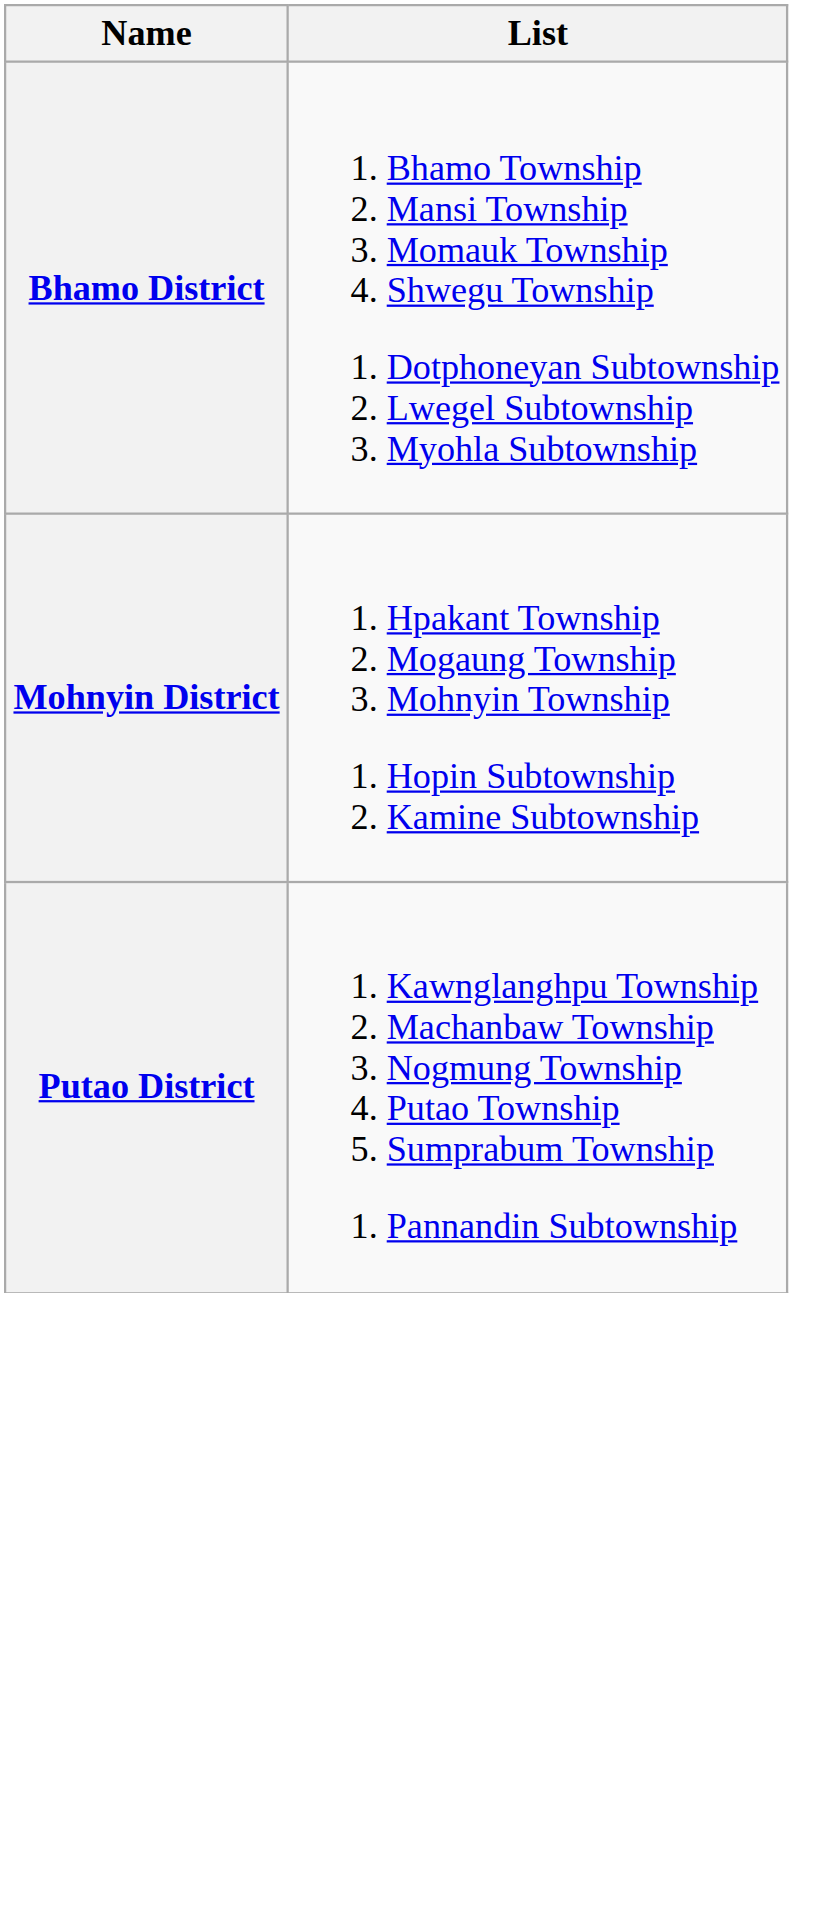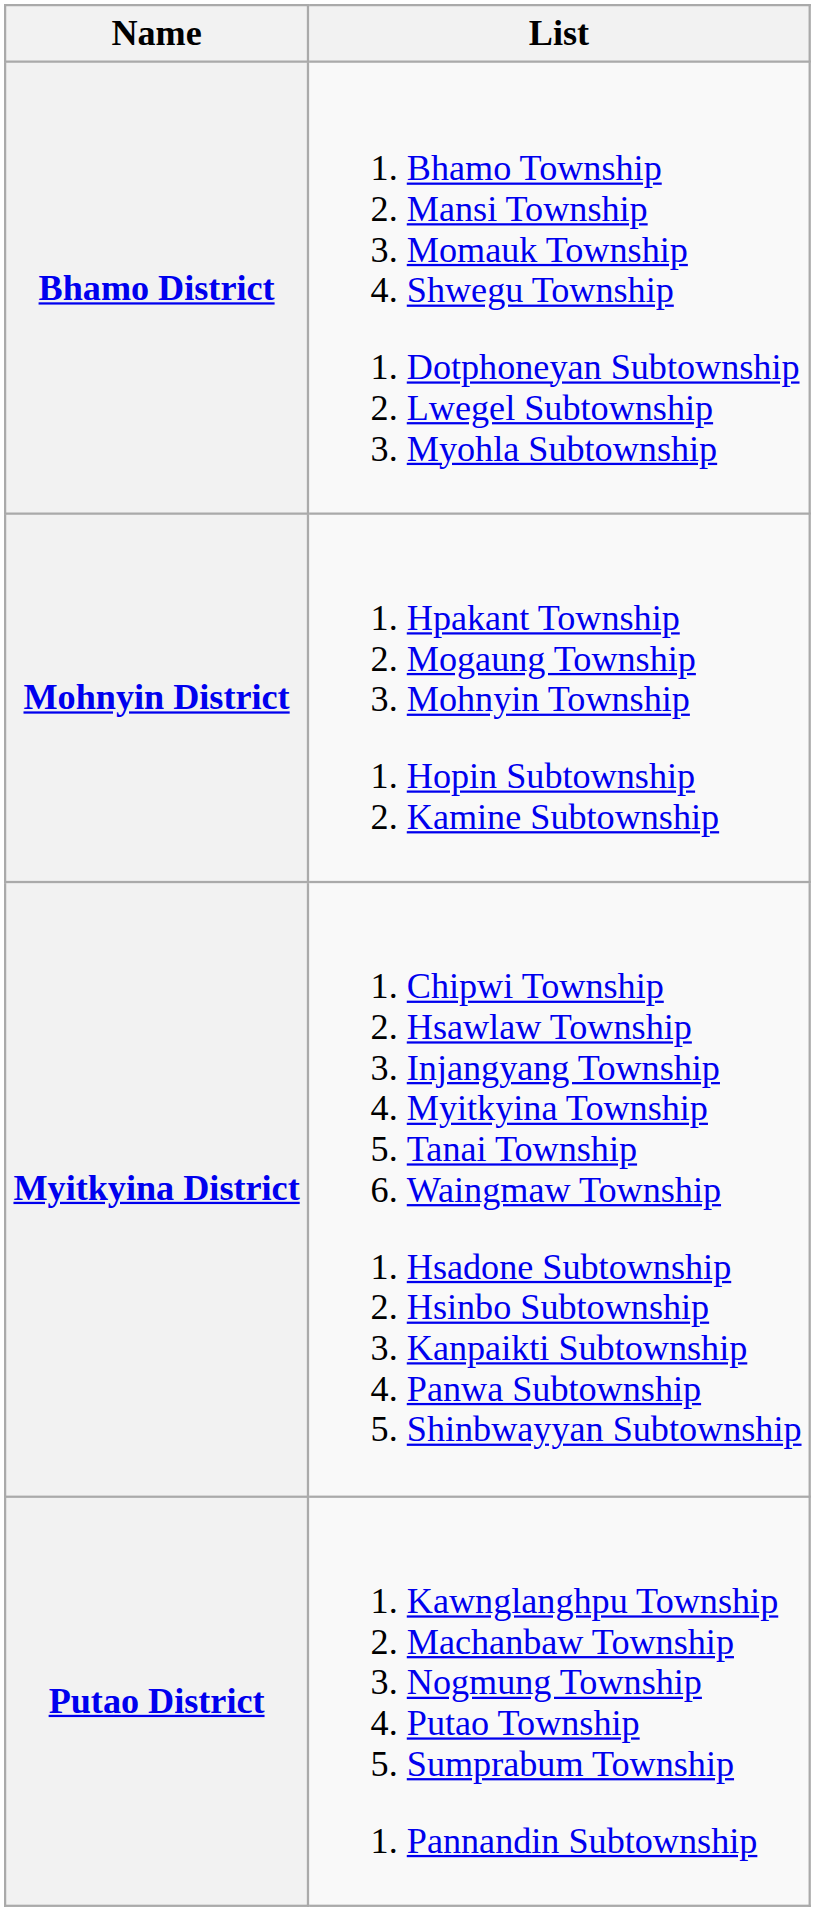+ row: (157, 1188)
